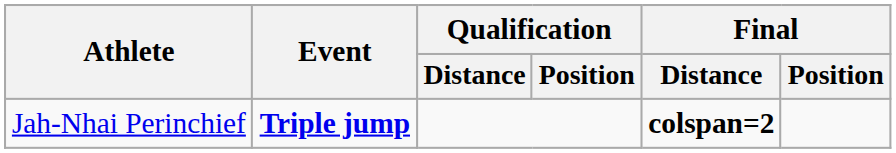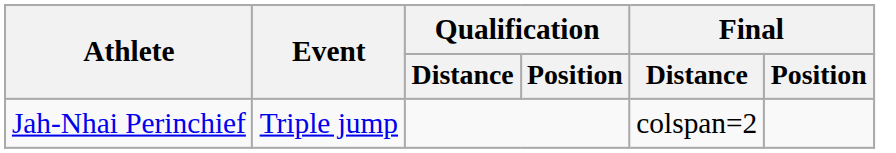(335, 123) bold -> (329, 123) normal
(711, 123) bold -> (697, 123) normal
